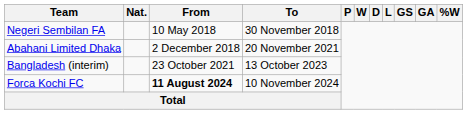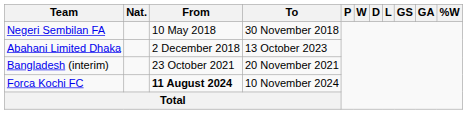(292, 48) 20 November 2021 -> (286, 48) 13 October 2023
(286, 65) 13 October 2023 -> (292, 65) 20 November 2021
